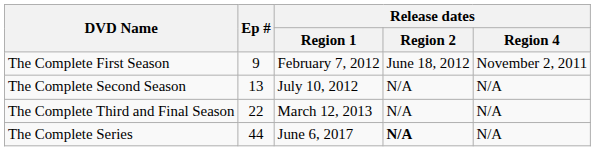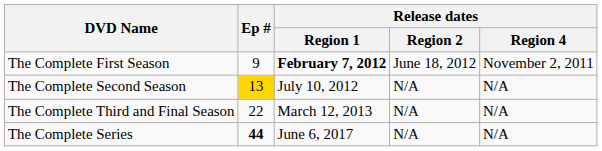(329, 63) normal -> (332, 63) bold
(256, 87) no background -> (256, 87) gold background
(256, 134) normal -> (256, 134) bold
(399, 134) bold -> (406, 134) normal
